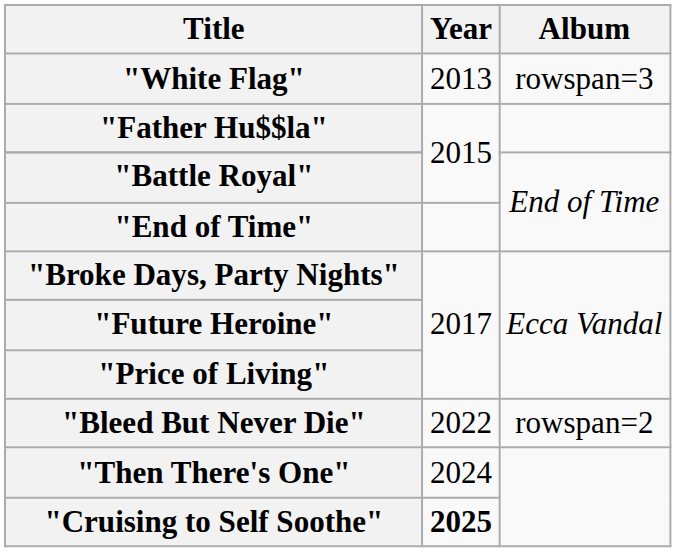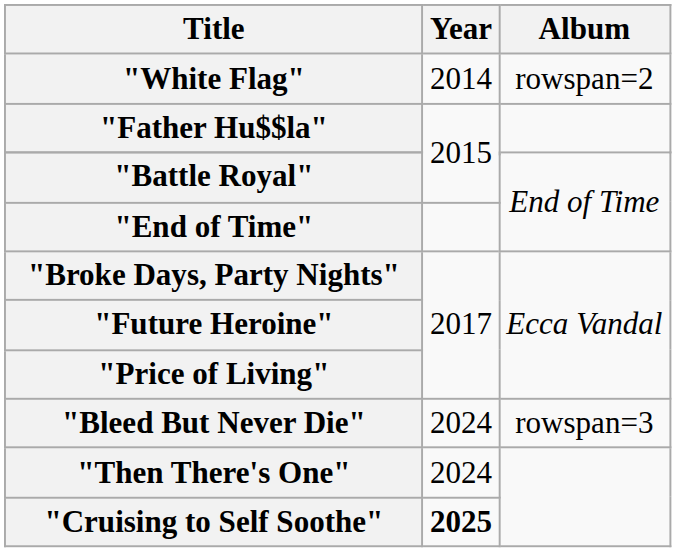(461, 78) 2013 -> (461, 78) 2014
(584, 78) rowspan=3 -> (584, 78) rowspan=2
(461, 422) 2022 -> (461, 422) 2024
(584, 422) rowspan=2 -> (584, 422) rowspan=3
